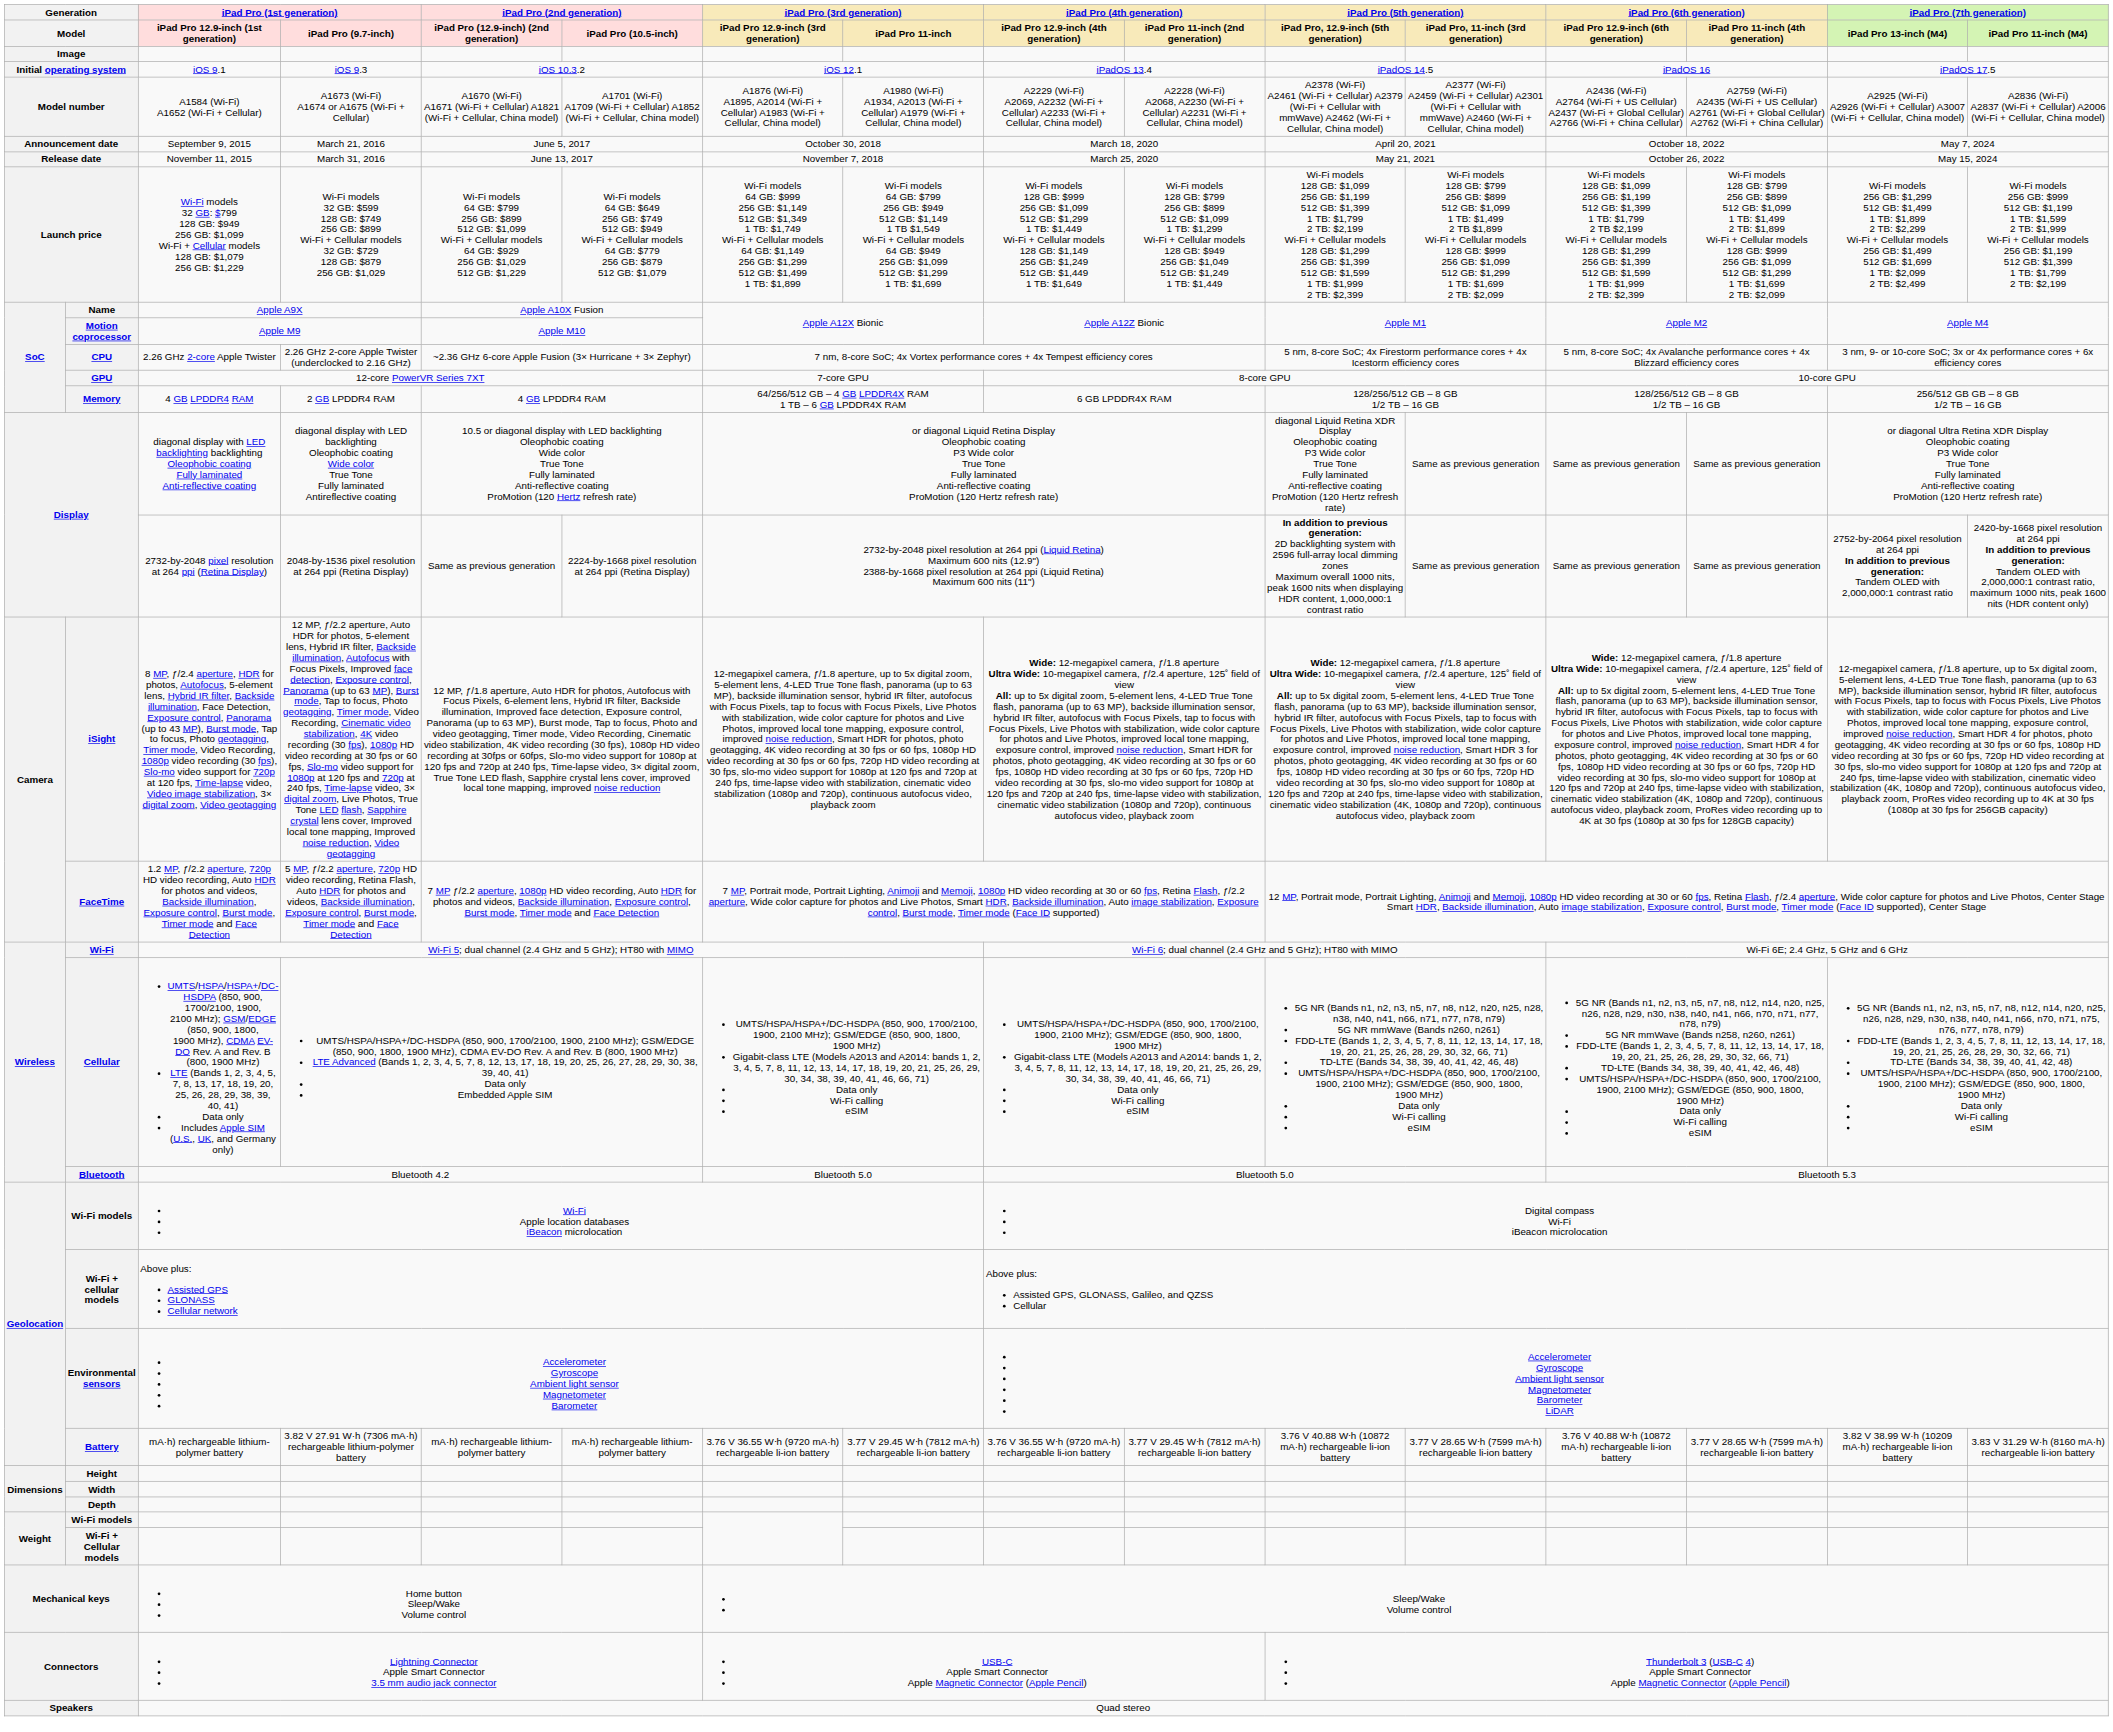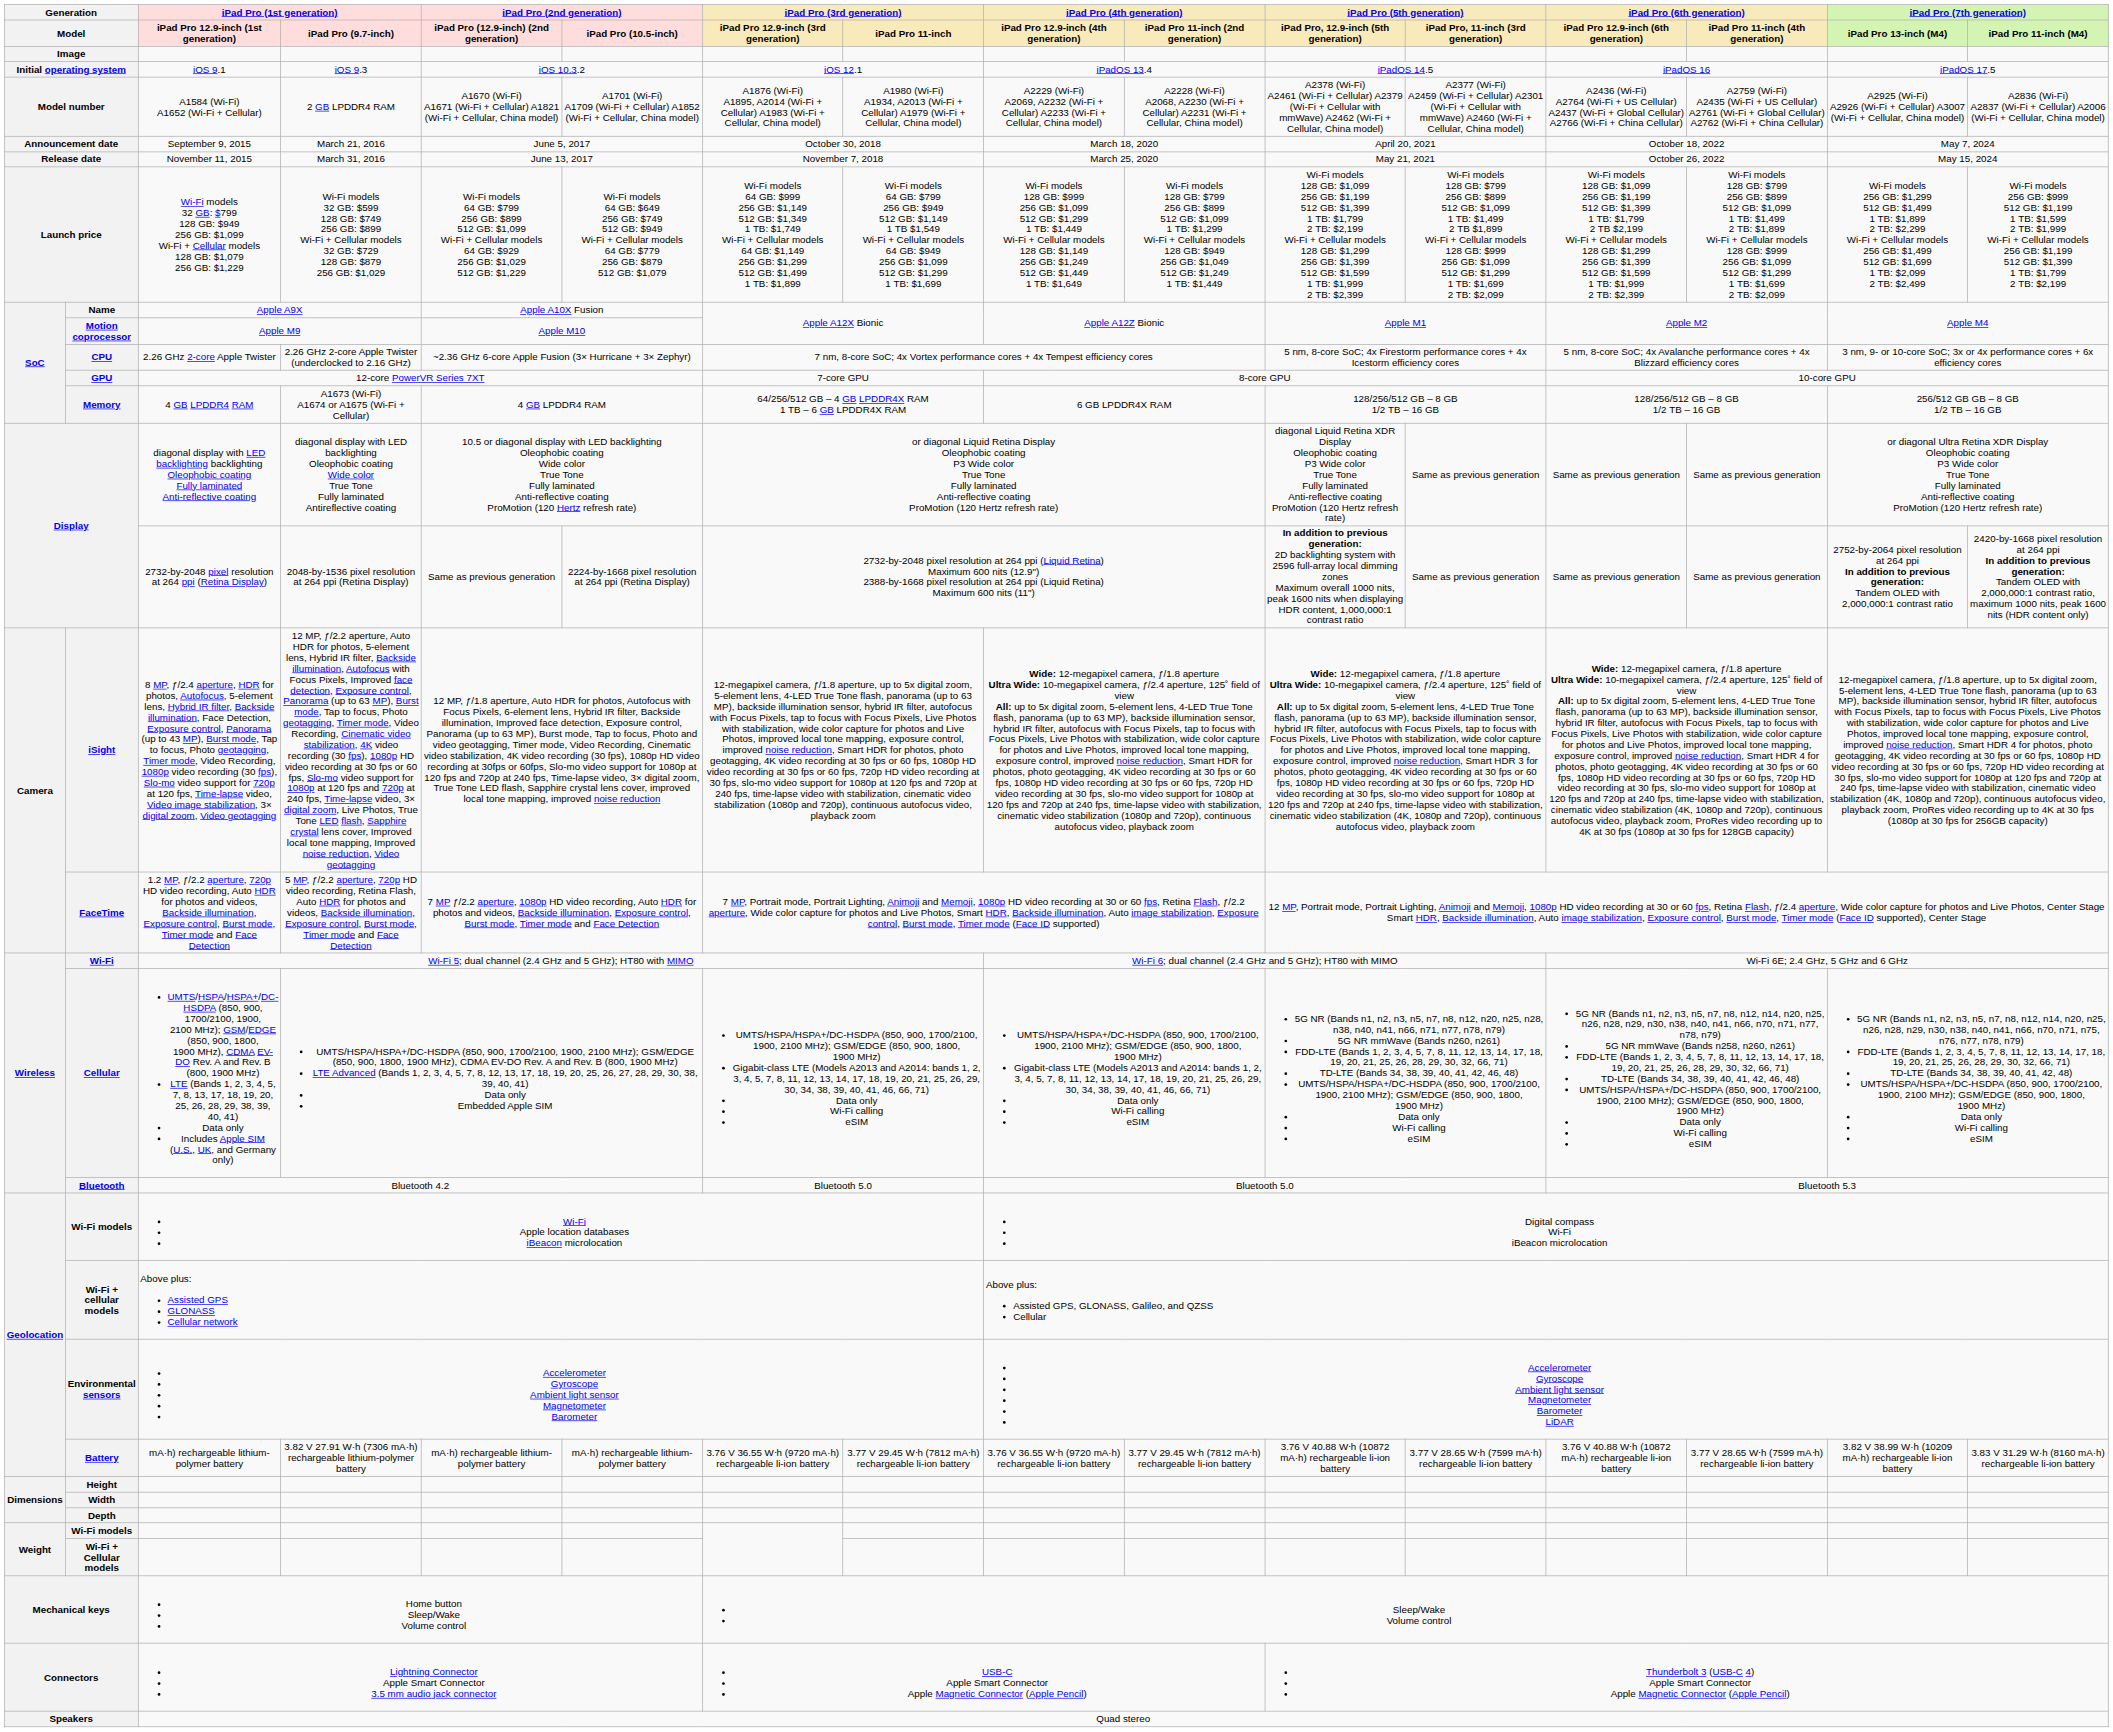(351, 107) A1673 (Wi-Fi) A1674 or A1675 (Wi-Fi + Cellular) -> (351, 107) 2 GB LPDDR4 RAM
(351, 399) 2 GB LPDDR4 RAM -> (351, 405) A1673 (Wi-Fi) A1674 or A1675 (Wi-Fi + Cellular)
